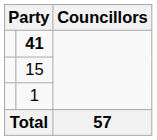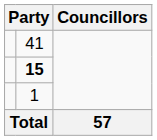(34, 43) bold -> (34, 43) normal
(34, 69) normal -> (34, 69) bold
